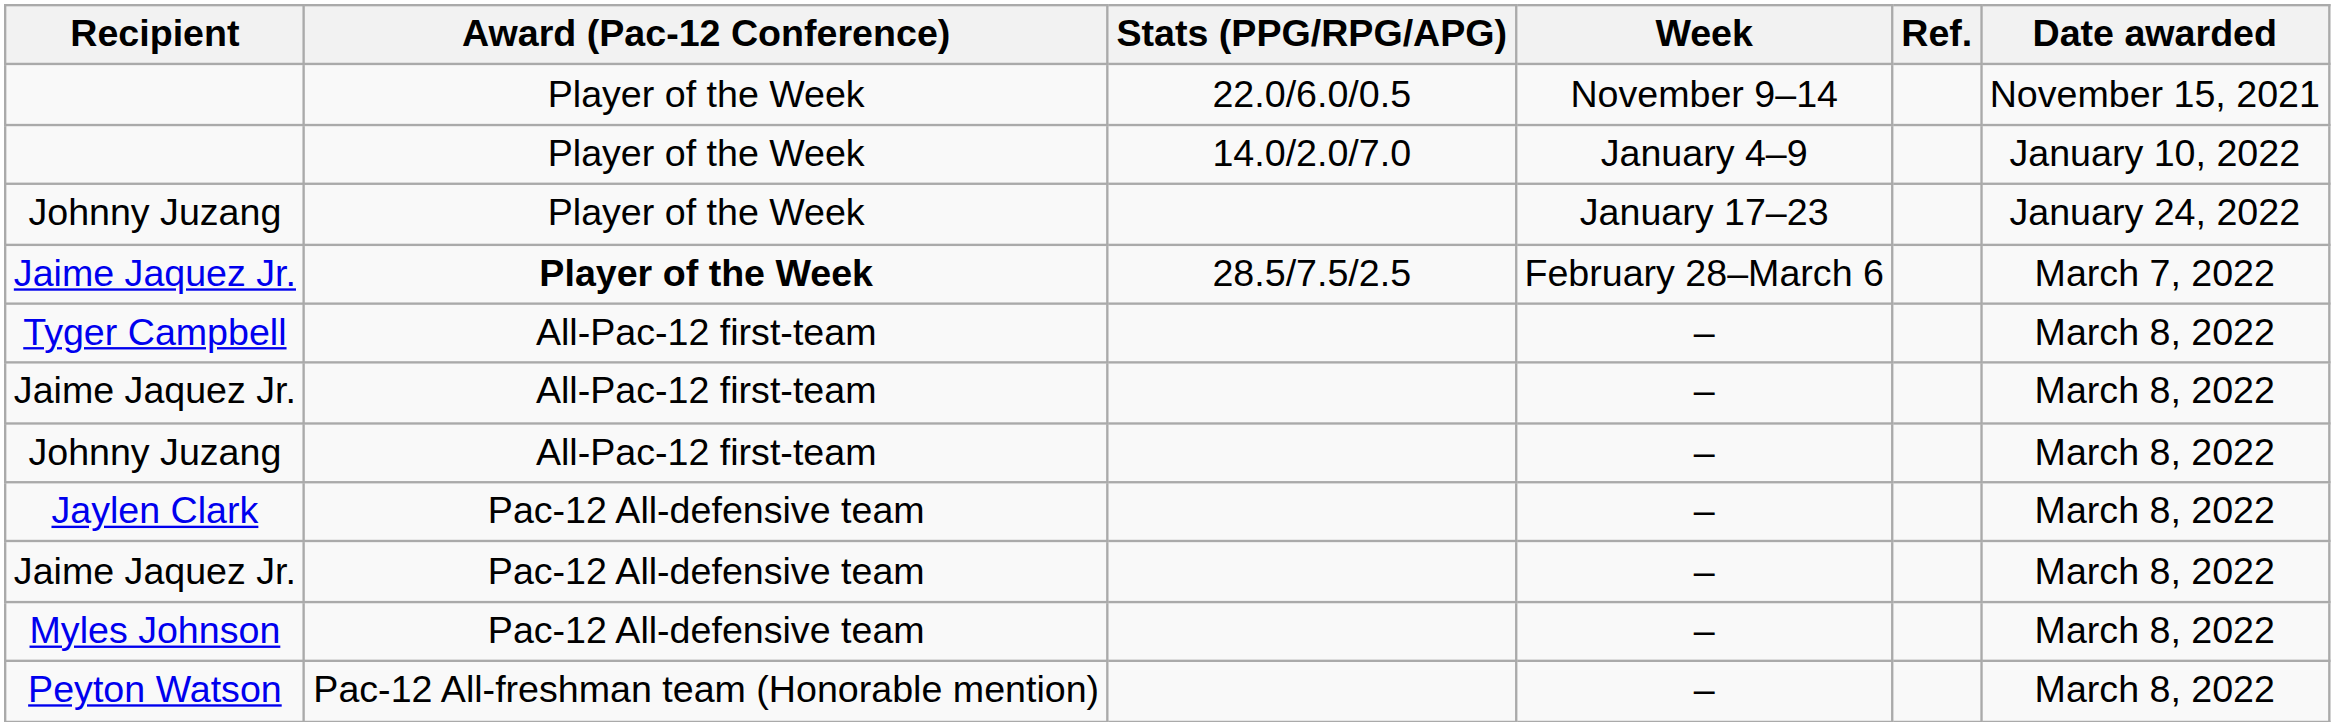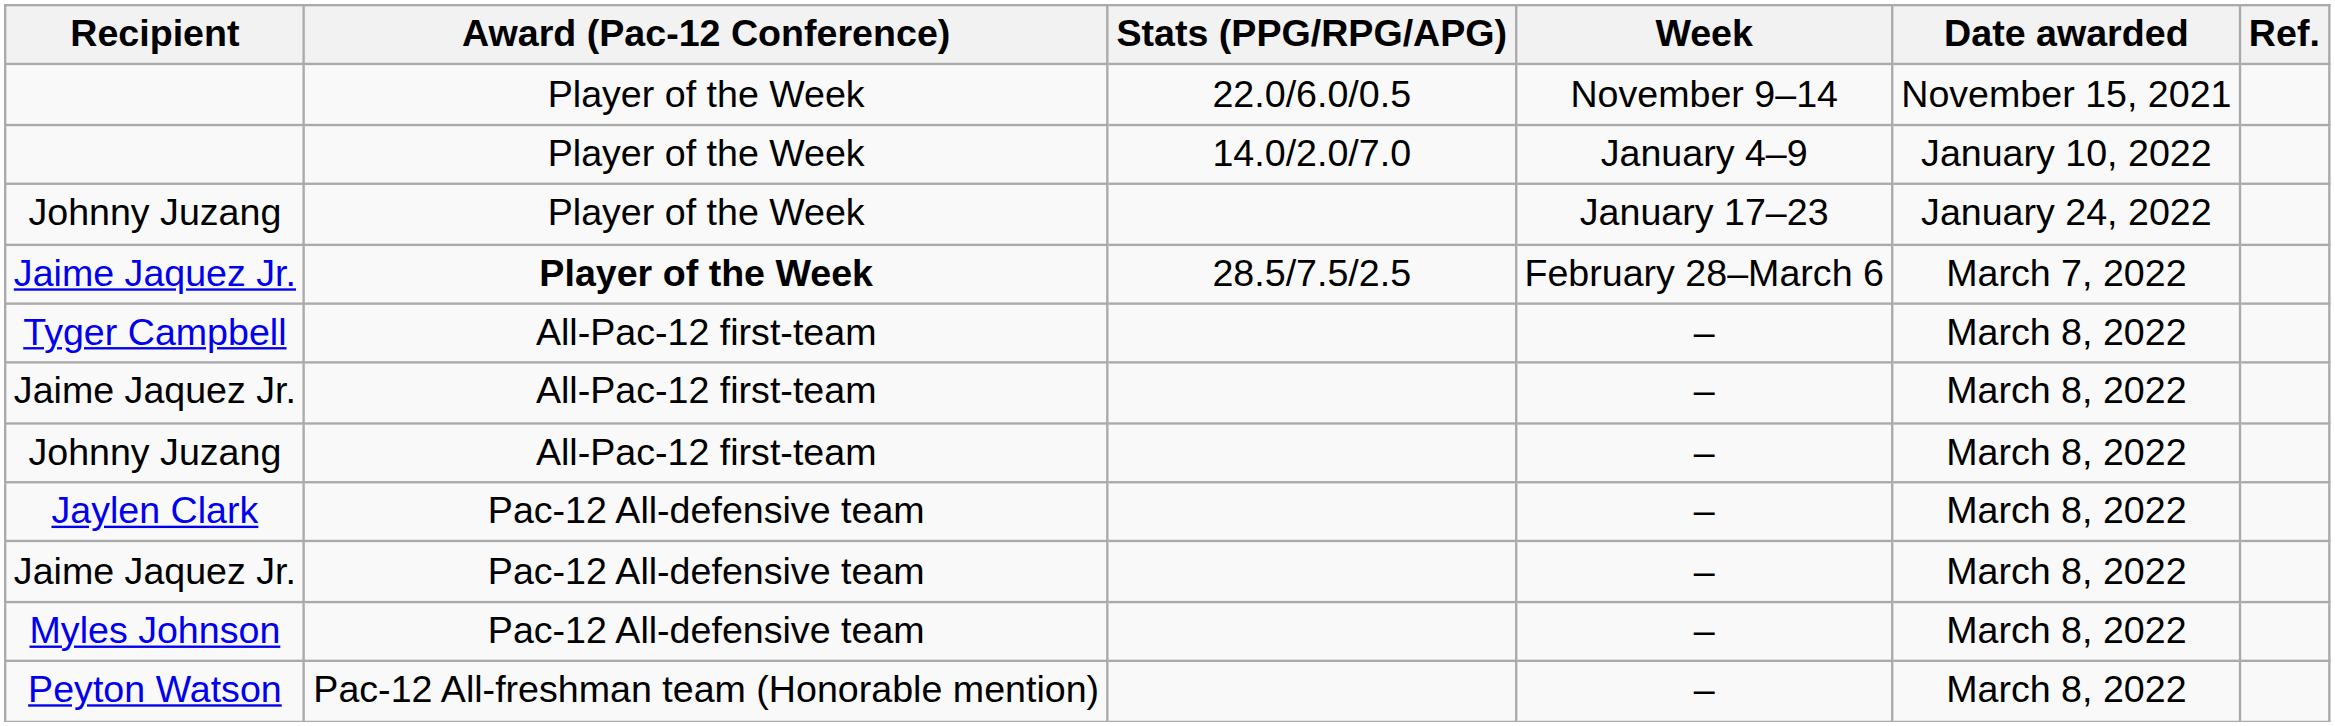columns swapped: (2155, 34) <-> (1937, 34)
